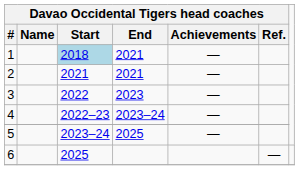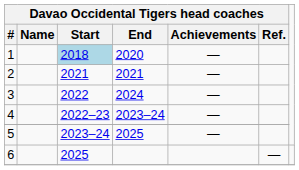(130, 54) 2021 -> (130, 54) 2020
(130, 94) 2023 -> (130, 94) 2024
